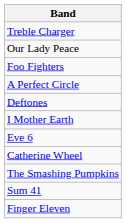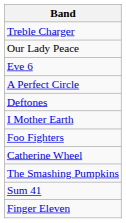(35, 66) Foo Fighters -> (20, 66) Eve 6
(20, 137) Eve 6 -> (35, 137) Foo Fighters
